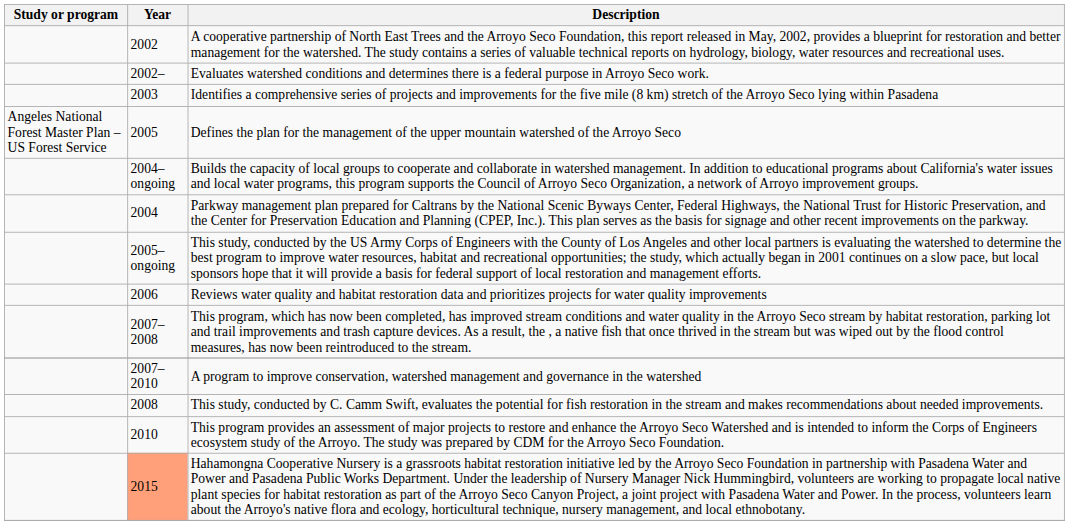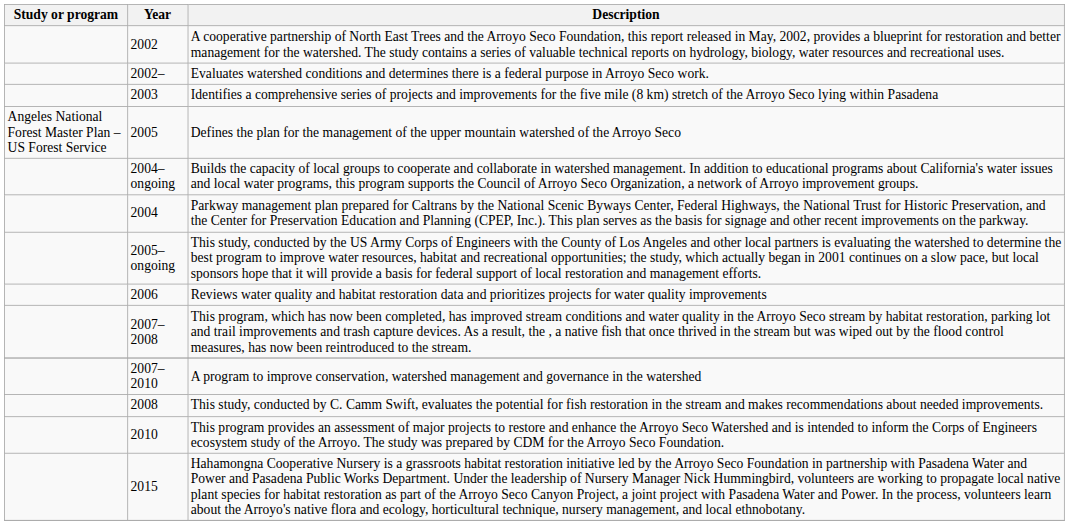(144, 486) lightsalmon background -> (144, 486) no background
